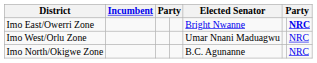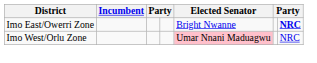(233, 38) no background -> (223, 38) pink background
- row: (55, 51)
